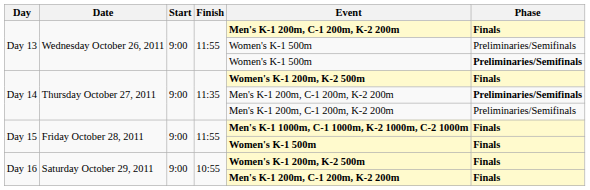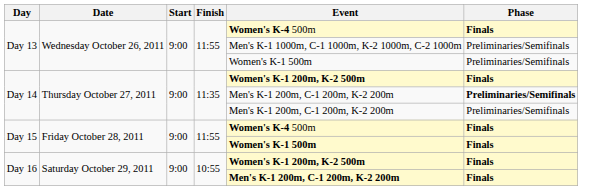(314, 29) Men's K-1 200m, C-1 200m, K-2 200m -> (272, 29) Women's K-4 500m
(270, 45) Women's K-1 500m -> (345, 45) Men's K-1 1000m, C-1 1000m, K-2 1000m, C-2 1000m
(528, 62) bold -> (518, 62) normal
(349, 128) Men's K-1 1000m, C-1 1000m, K-2 1000m, C-2 1000m -> (272, 128) Women's K-4 500m
